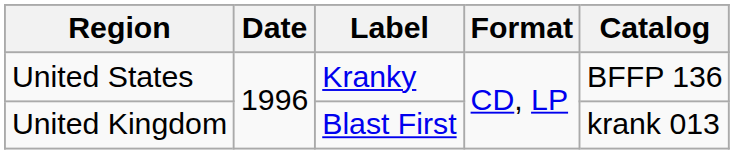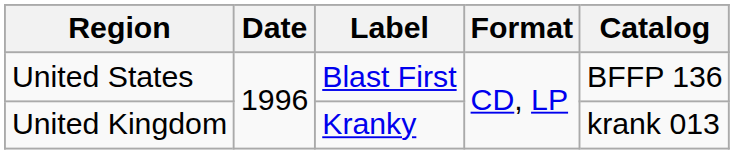(369, 76) Kranky -> (389, 76) Blast First
(389, 124) Blast First -> (369, 124) Kranky
